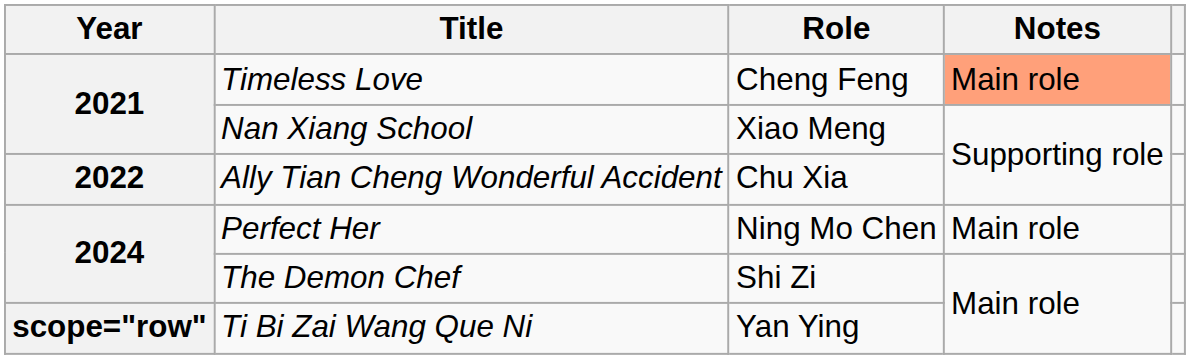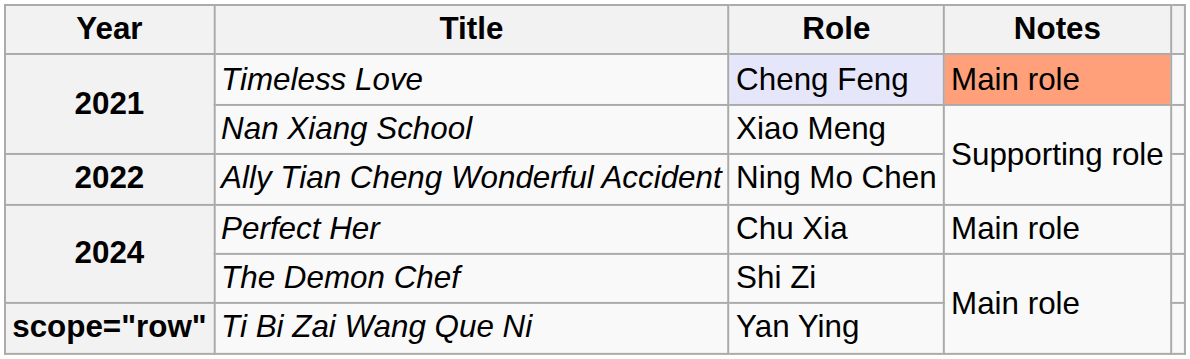(822, 79) no background -> (822, 79) lavender background
(792, 178) Chu Xia -> (836, 178) Ning Mo Chen
(836, 228) Ning Mo Chen -> (792, 228) Chu Xia
